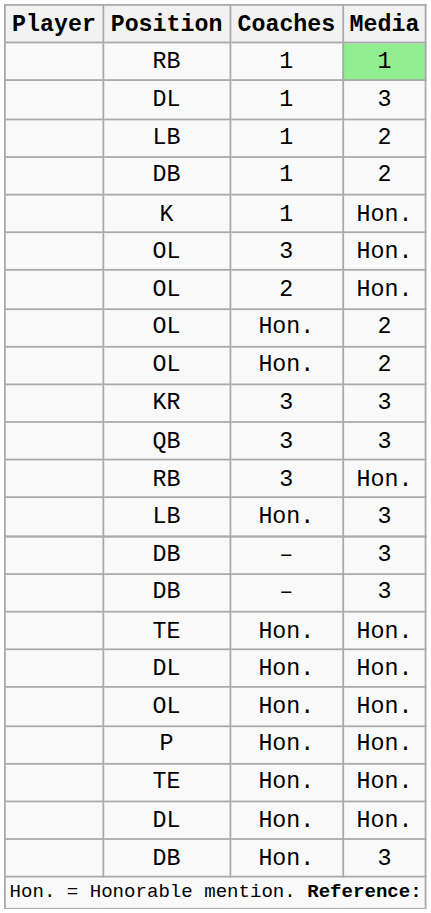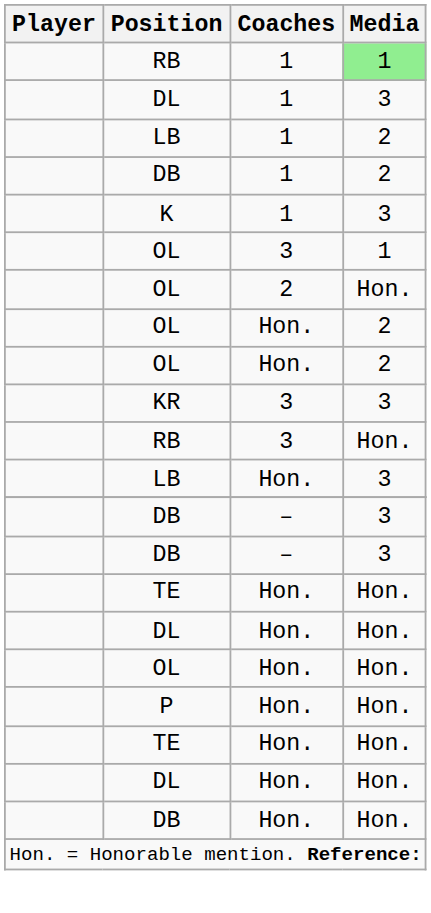(385, 213) Hon. -> (385, 213) 3
(385, 251) Hon. -> (385, 251) 1
- row: (167, 441)
(385, 858) 3 -> (385, 820) Hon.
